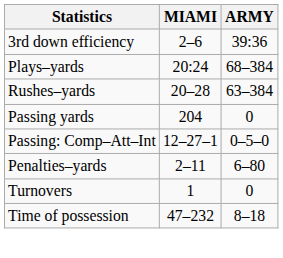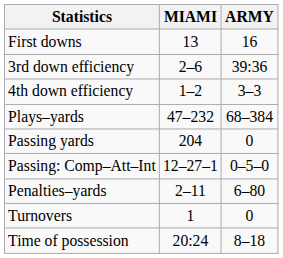+ row: (45, 41)
+ row: (71, 91)
(190, 66) 20:24 -> (190, 116) 47–232
- row: (52, 91)
(190, 215) 47–232 -> (190, 240) 20:24
